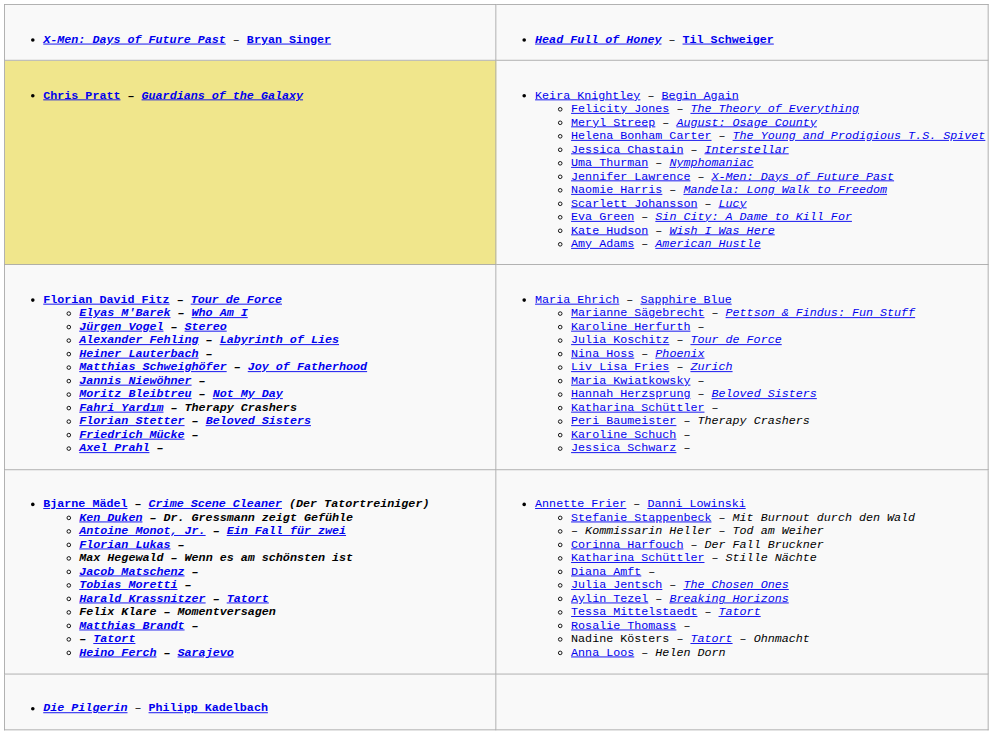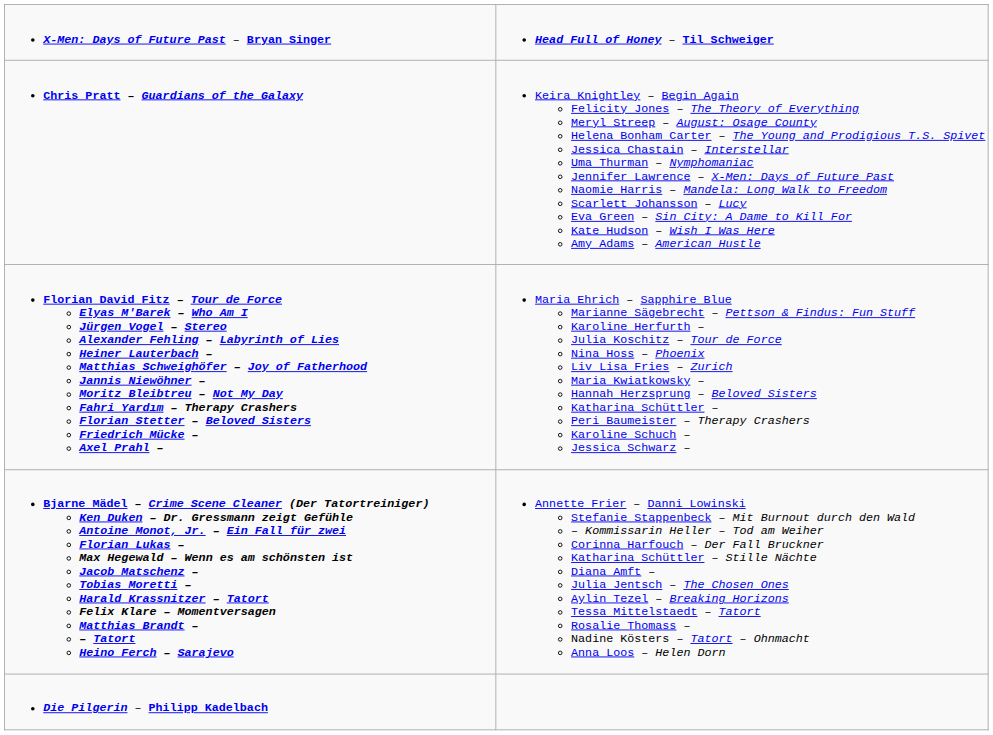(250, 95) khaki background -> (250, 95) no background
